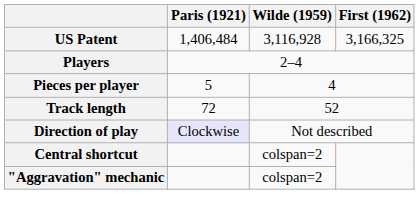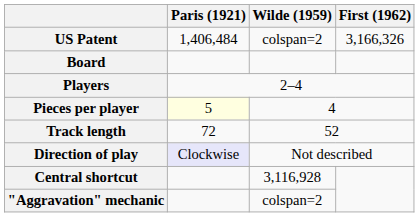(292, 39) 3,116,928 -> (292, 39) colspan=2
(375, 39) 3,166,325 -> (375, 39) 3,166,326
+ row: (86, 62)
(208, 85) no background -> (208, 108) lightyellow background
(292, 154) colspan=2 -> (292, 177) 3,116,928
